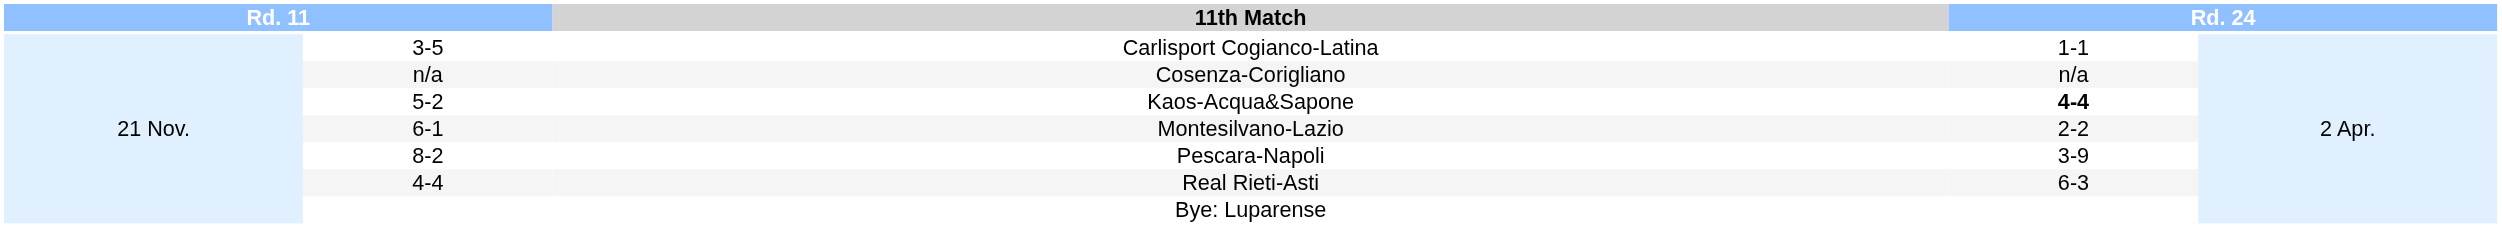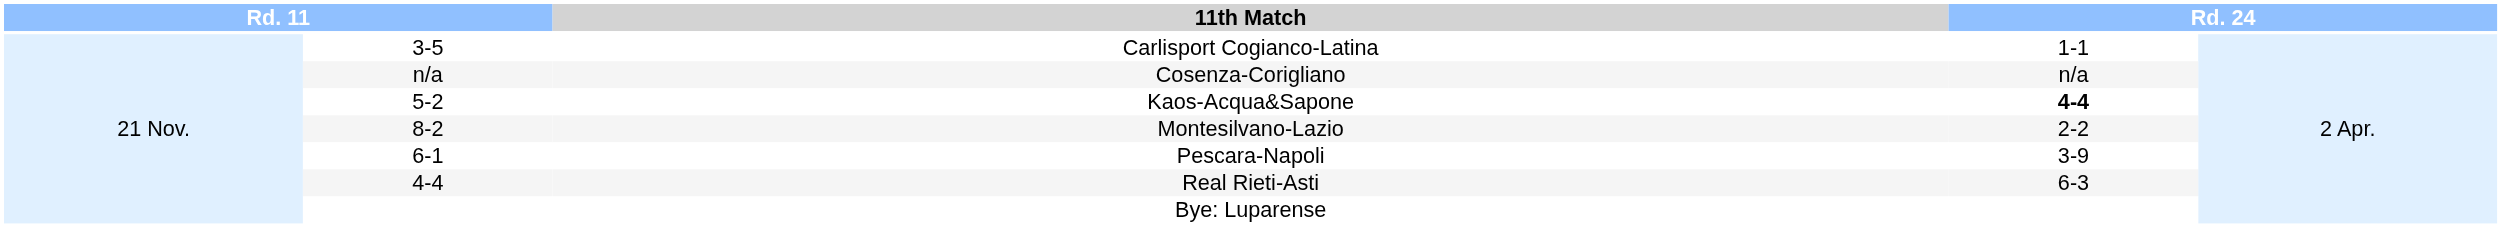(428, 129) 6-1 -> (428, 129) 8-2
(428, 156) 8-2 -> (428, 156) 6-1
